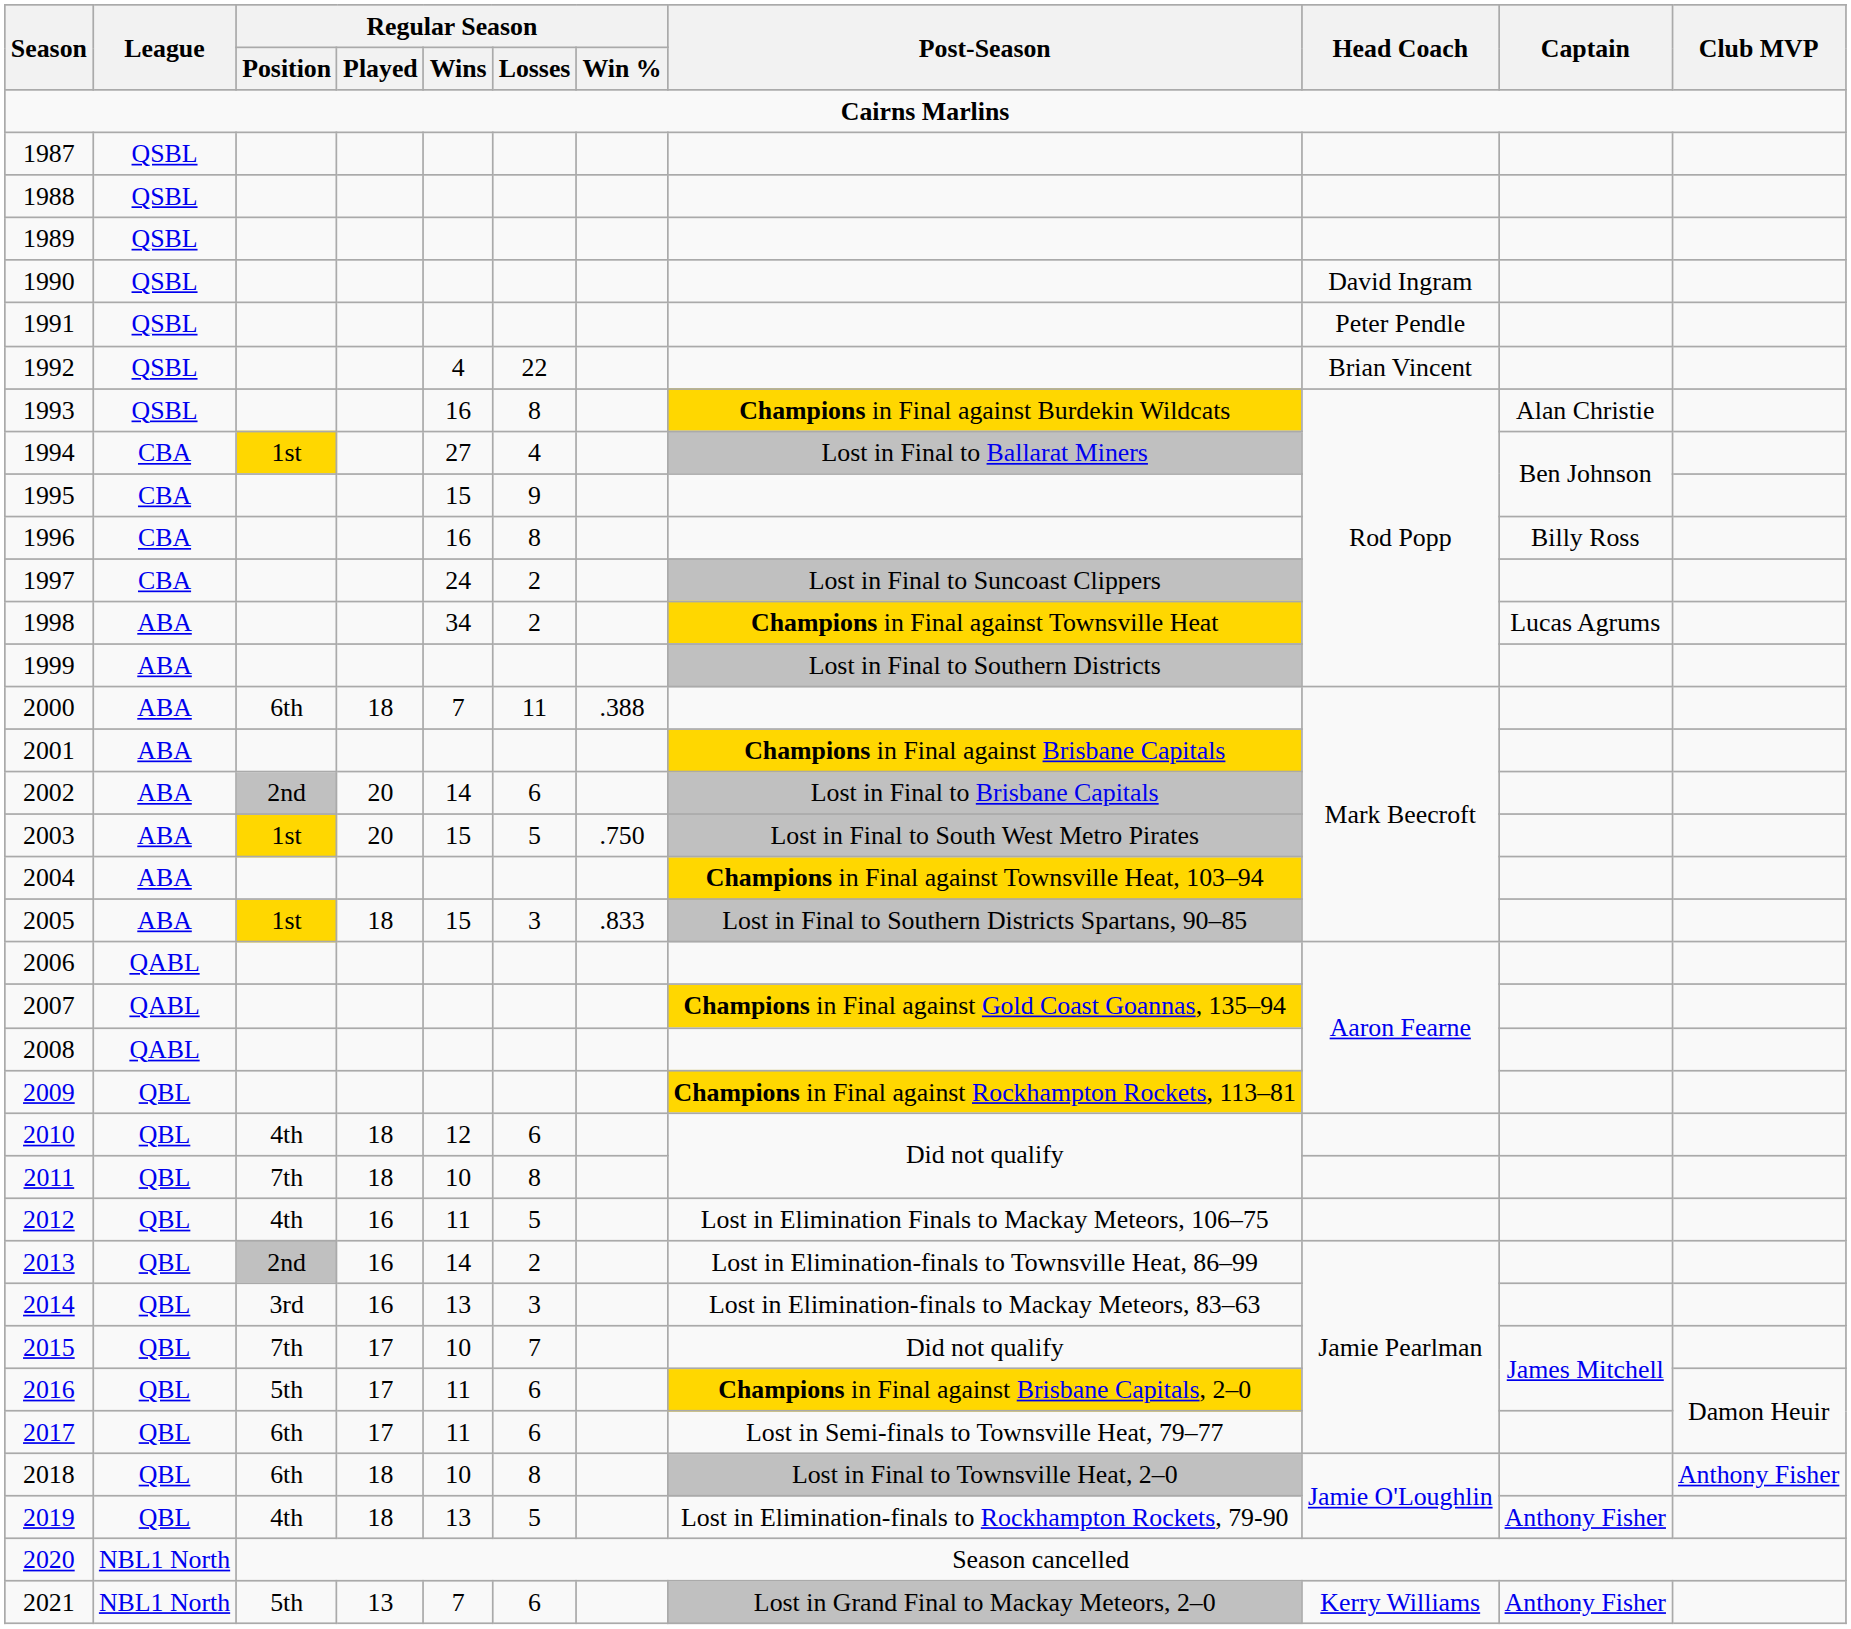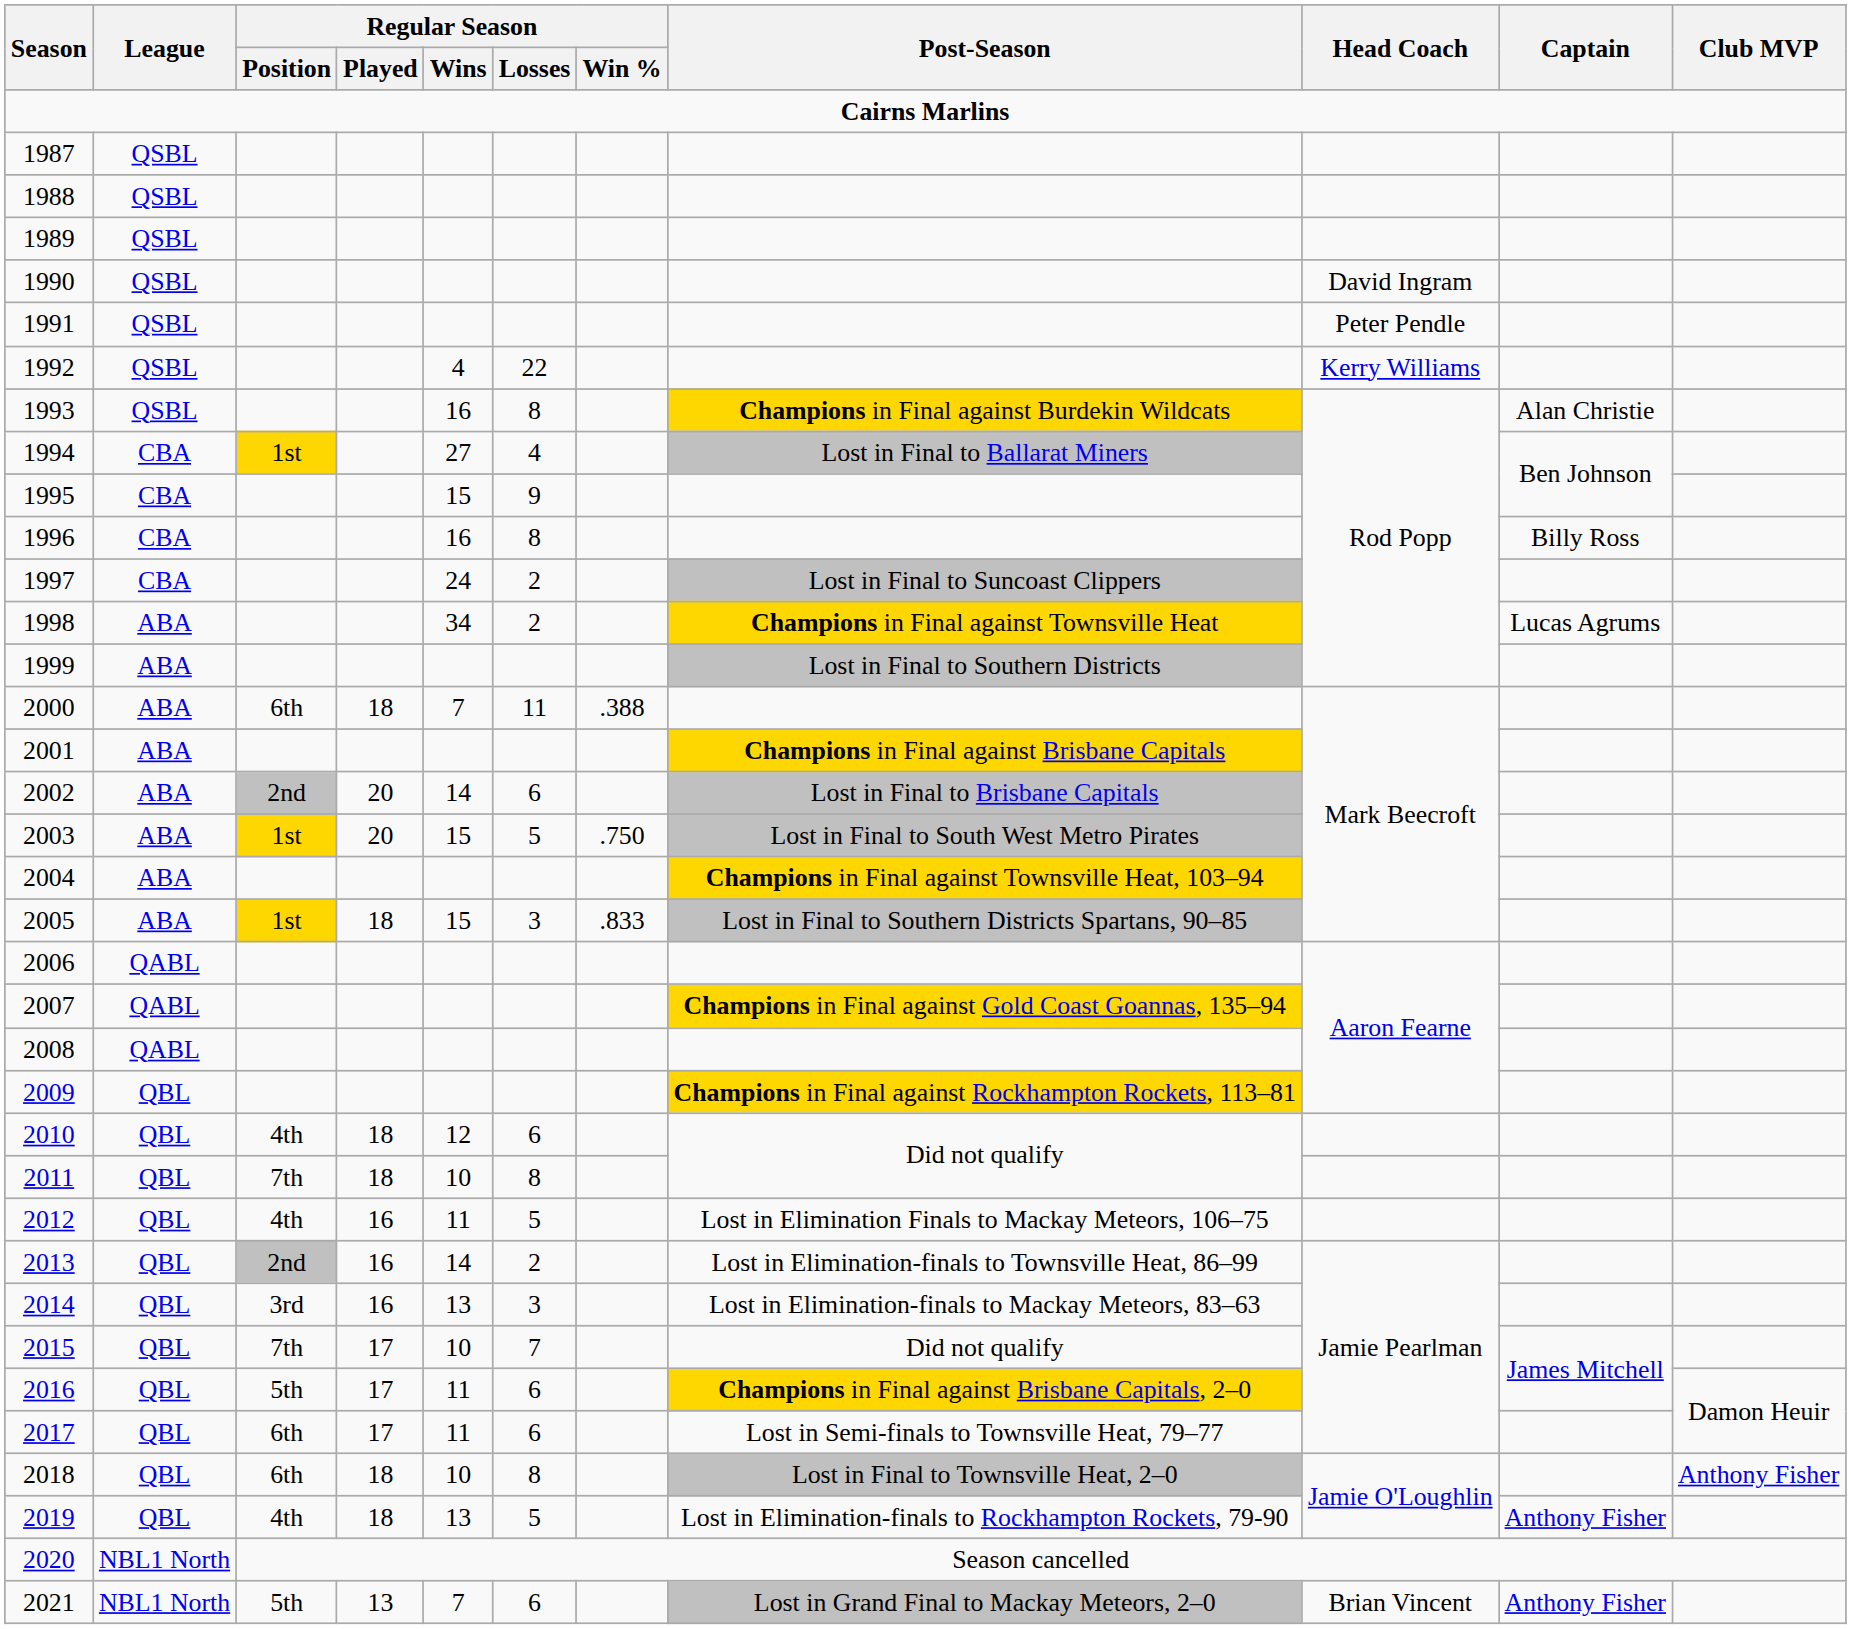(1400, 366) Brian Vincent -> (1400, 366) Kerry Williams
(1400, 1602) Kerry Williams -> (1400, 1602) Brian Vincent
